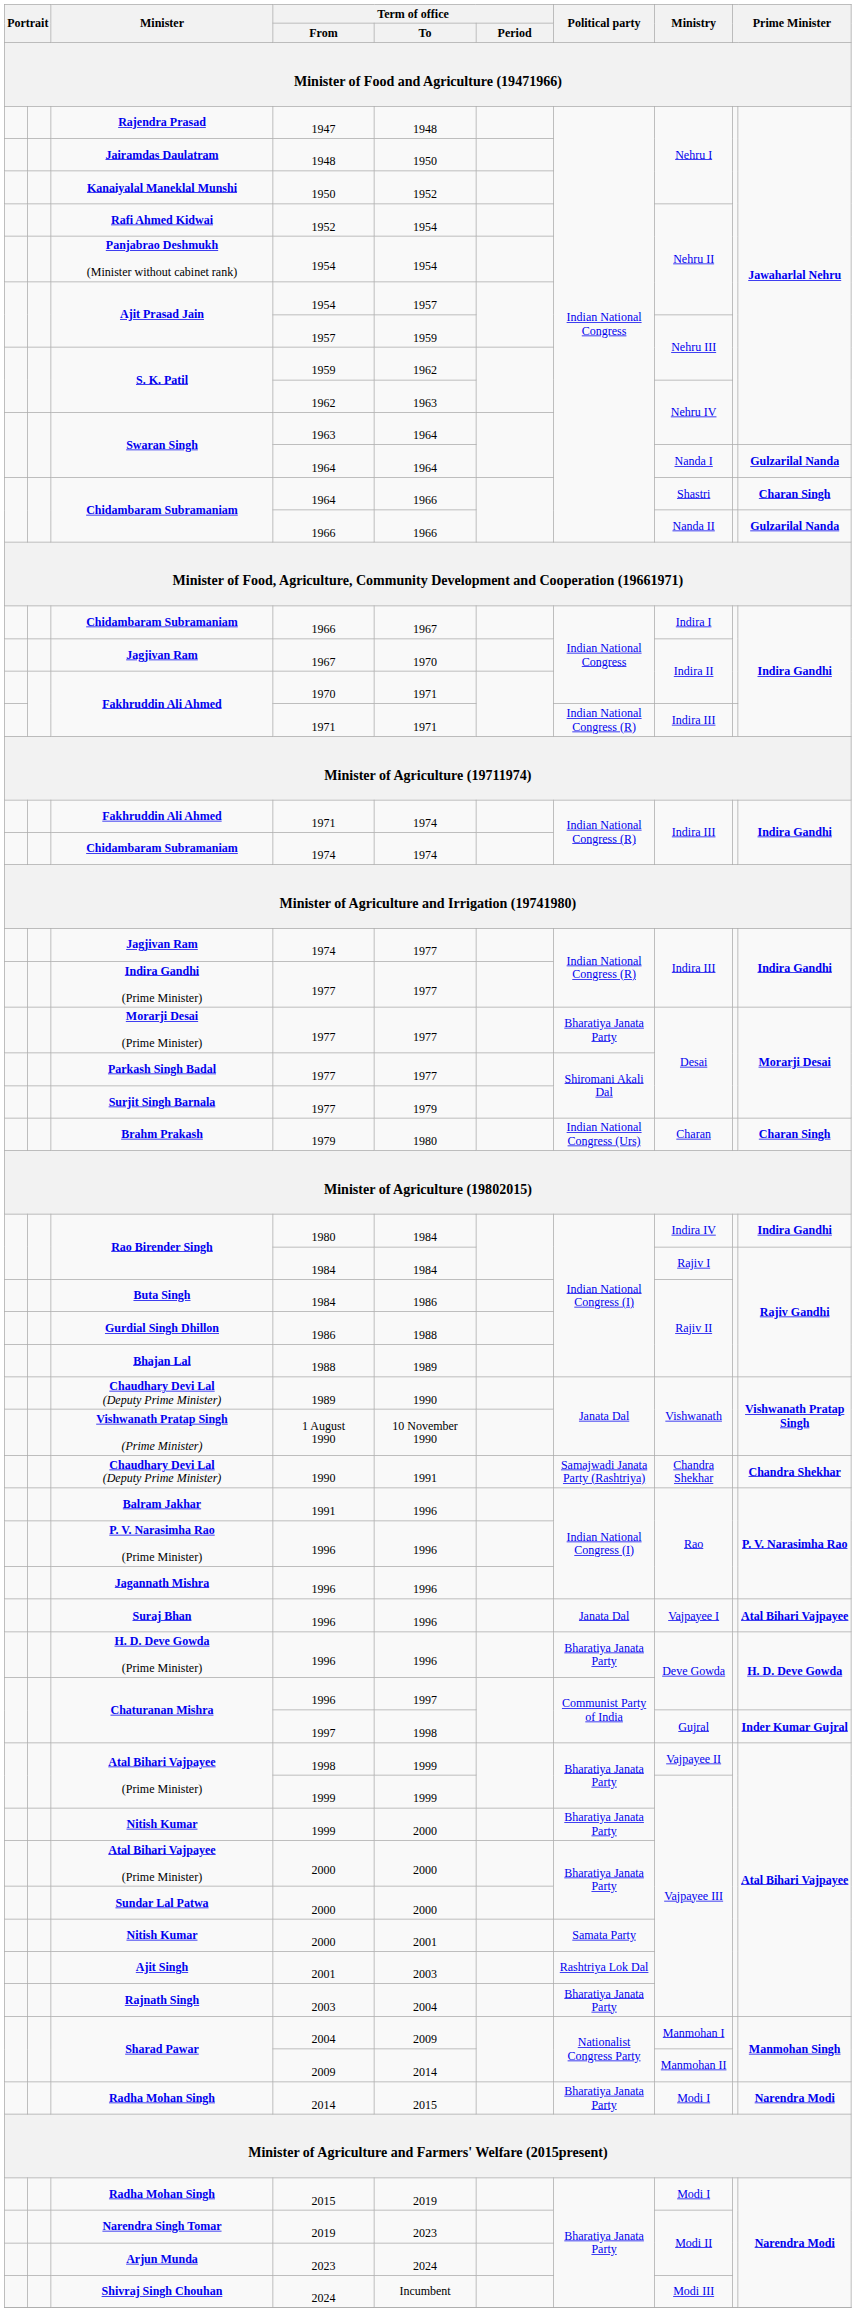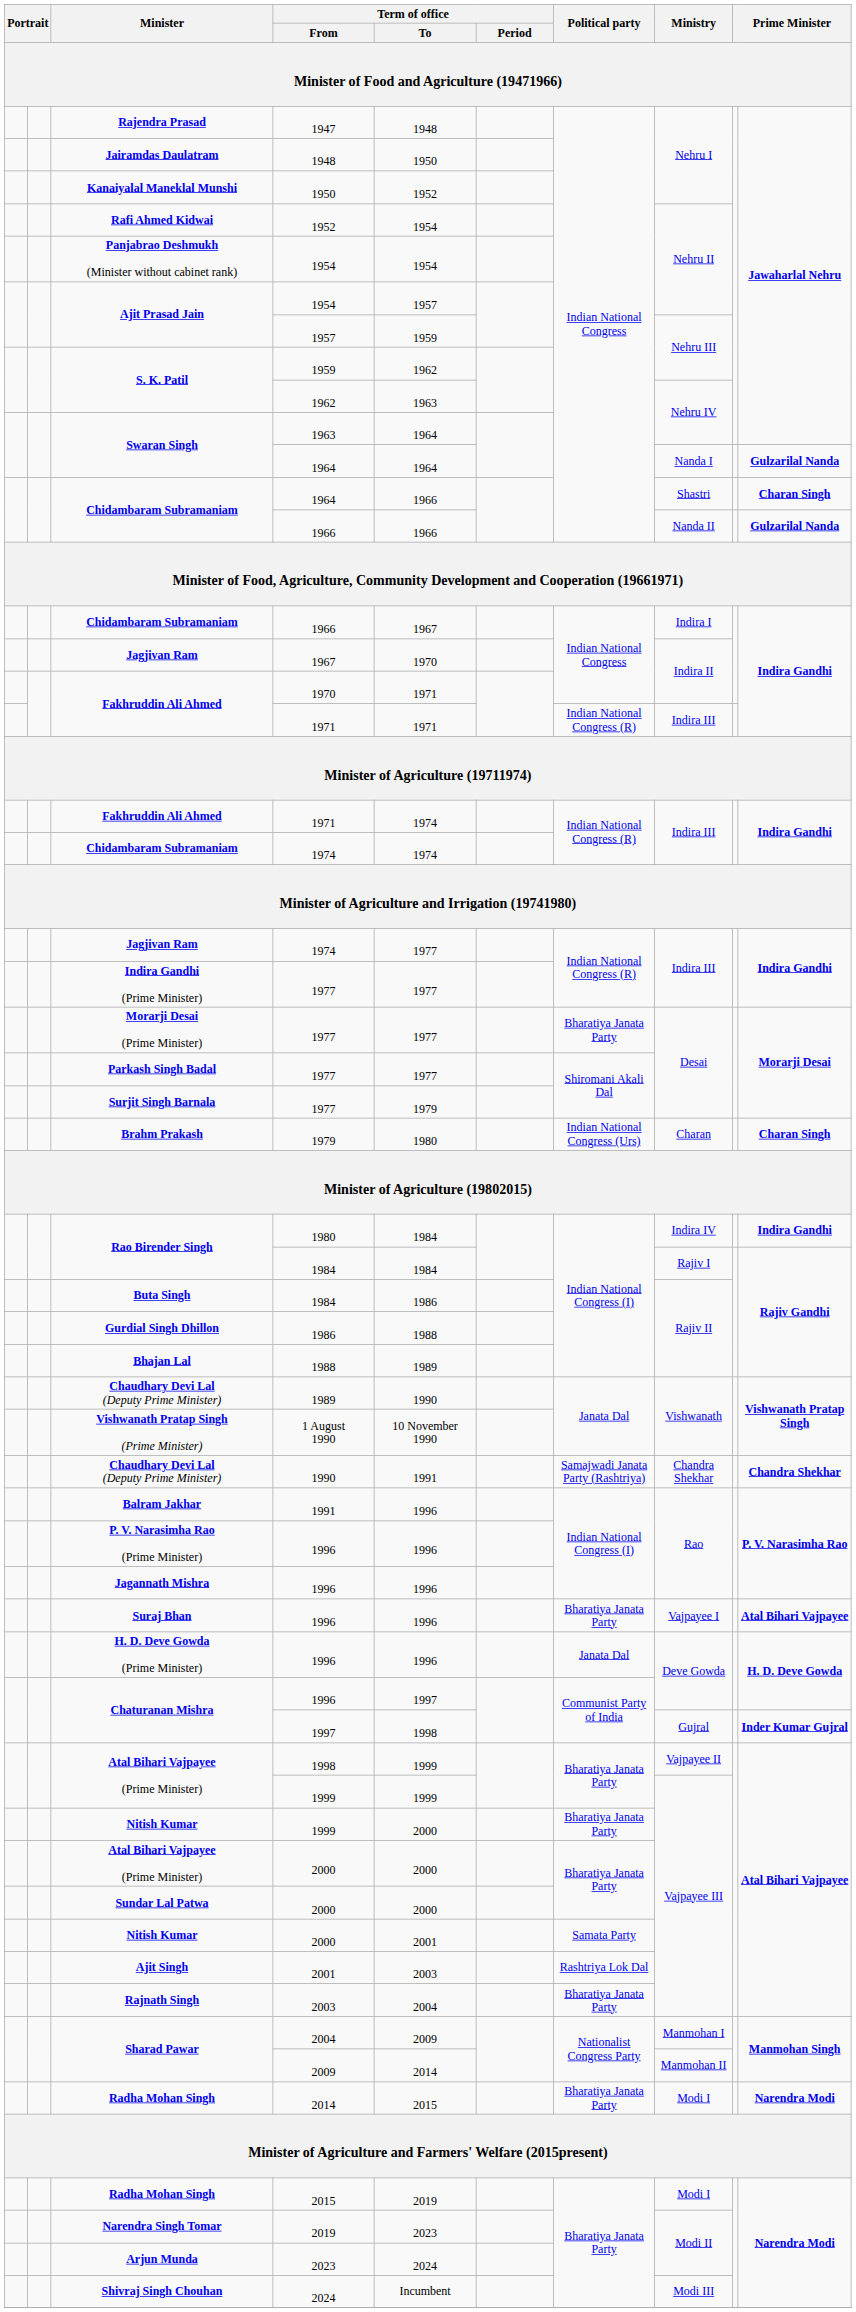(604, 1615) Janata Dal -> (604, 1615) Bharatiya Janata Party
(604, 1654) Bharatiya Janata Party -> (604, 1654) Janata Dal
